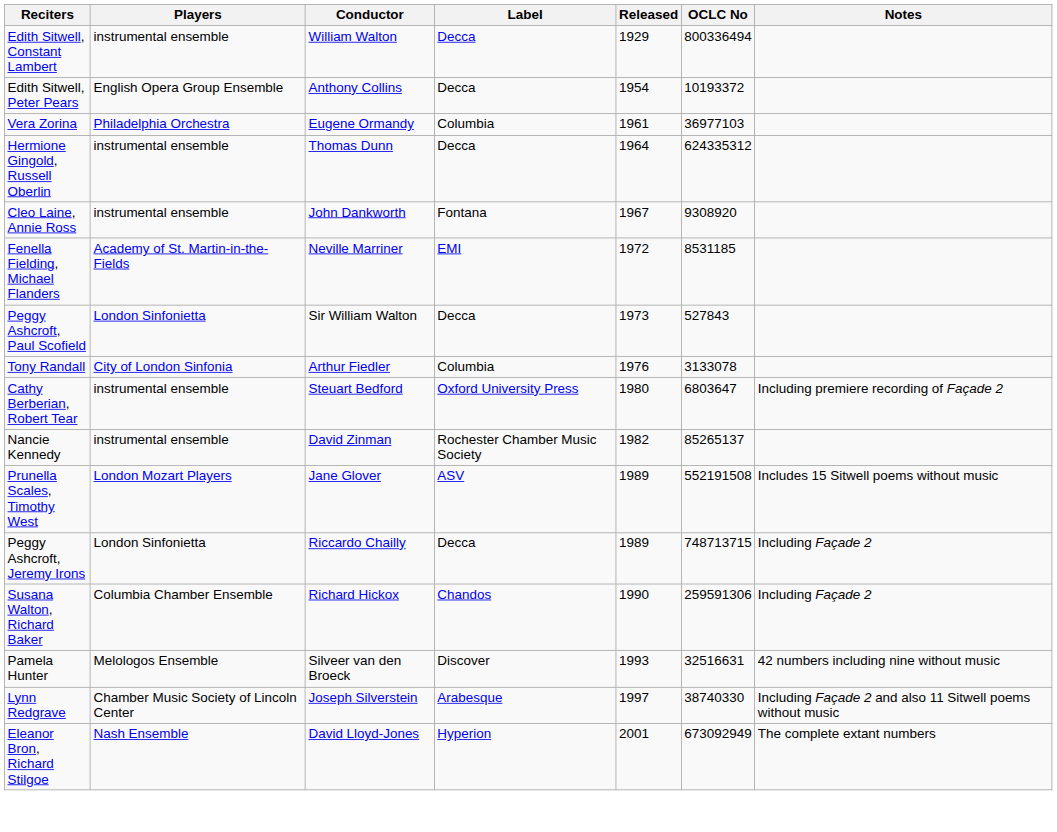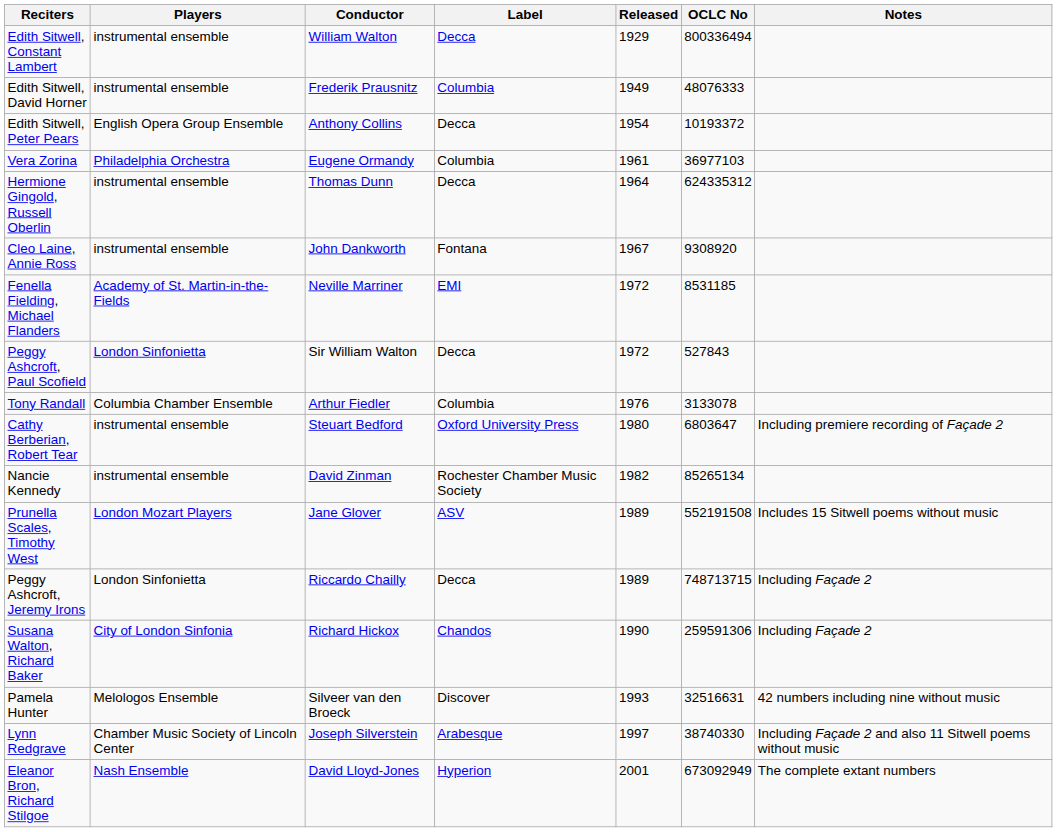+ row: (47, 95)
(634, 315) 1973 -> (634, 351) 1972
(163, 367) City of London Sinfonia -> (183, 403) Columbia Chamber Ensemble
(714, 439) 85265137 -> (714, 476) 85265134
(183, 594) Columbia Chamber Ensemble -> (163, 631) City of London Sinfonia
